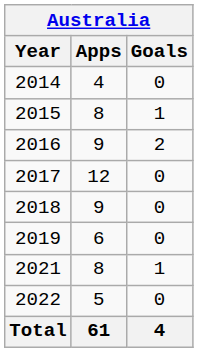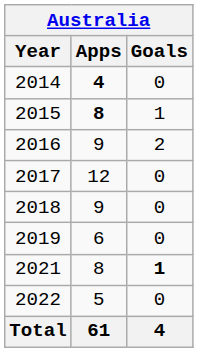(99, 83) normal -> (99, 83) bold
(99, 114) normal -> (99, 114) bold
(159, 269) normal -> (159, 269) bold
